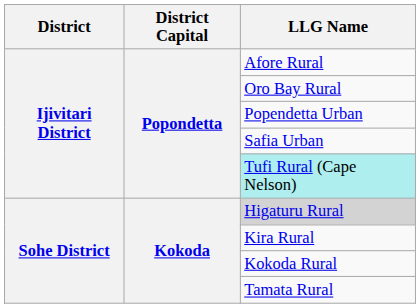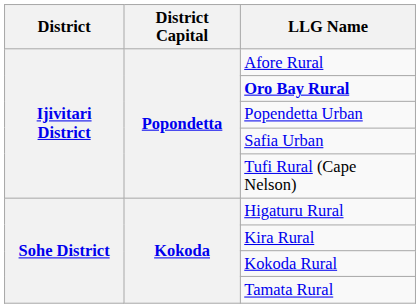(293, 88) normal -> (297, 88) bold
(300, 176) paleturquoise background -> (300, 176) no background
(294, 211) lightgrey background -> (294, 211) no background
